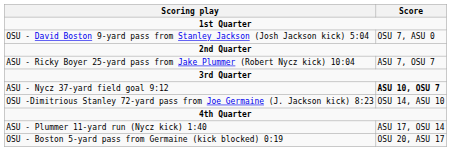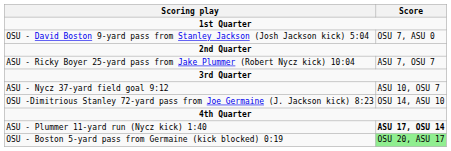(409, 88) bold -> (409, 88) normal
(411, 127) normal -> (411, 127) bold
(411, 140) no background -> (411, 140) lightgreen background
